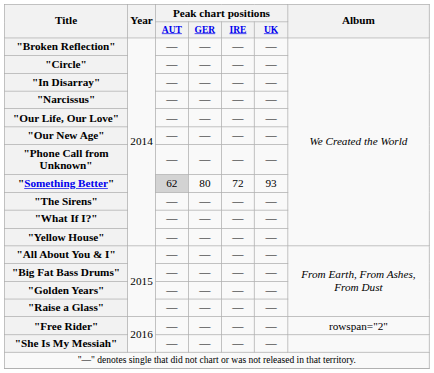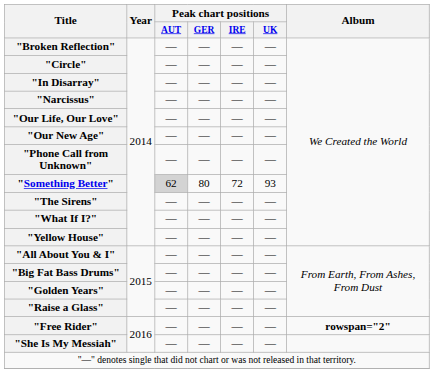(358, 325) normal -> (358, 325) bold
